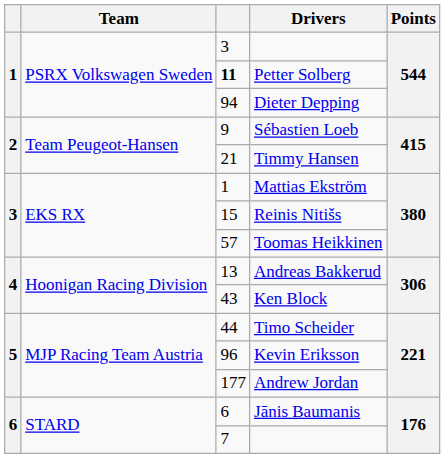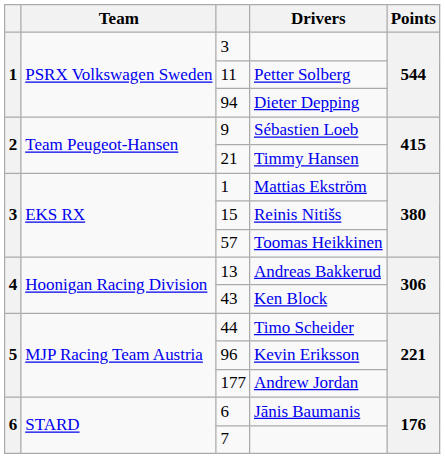(229, 74) bold -> (229, 74) normal
